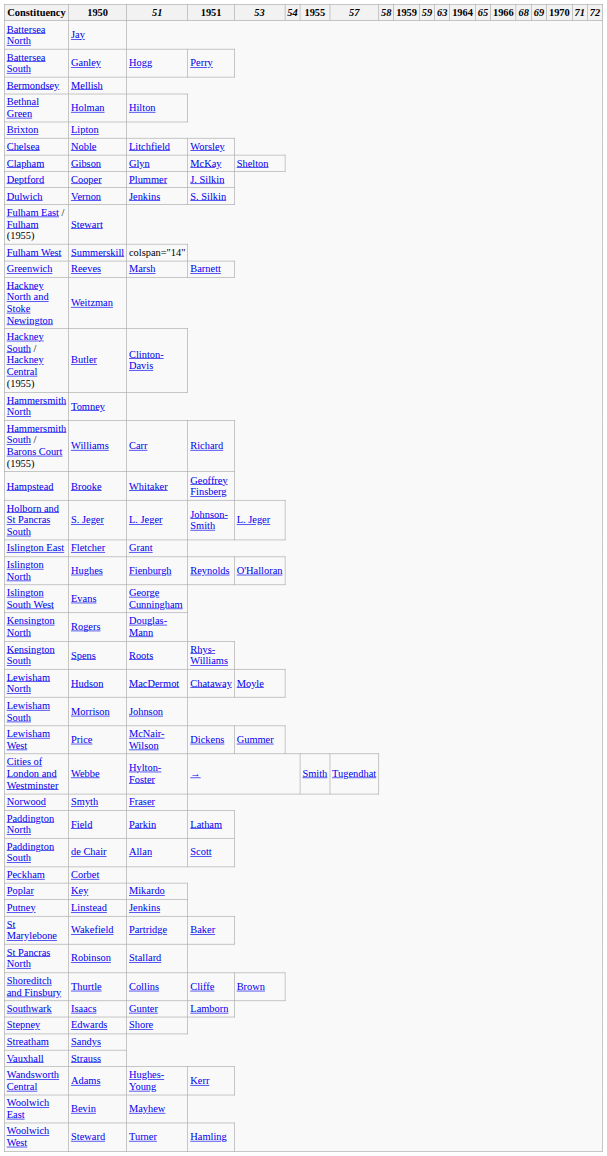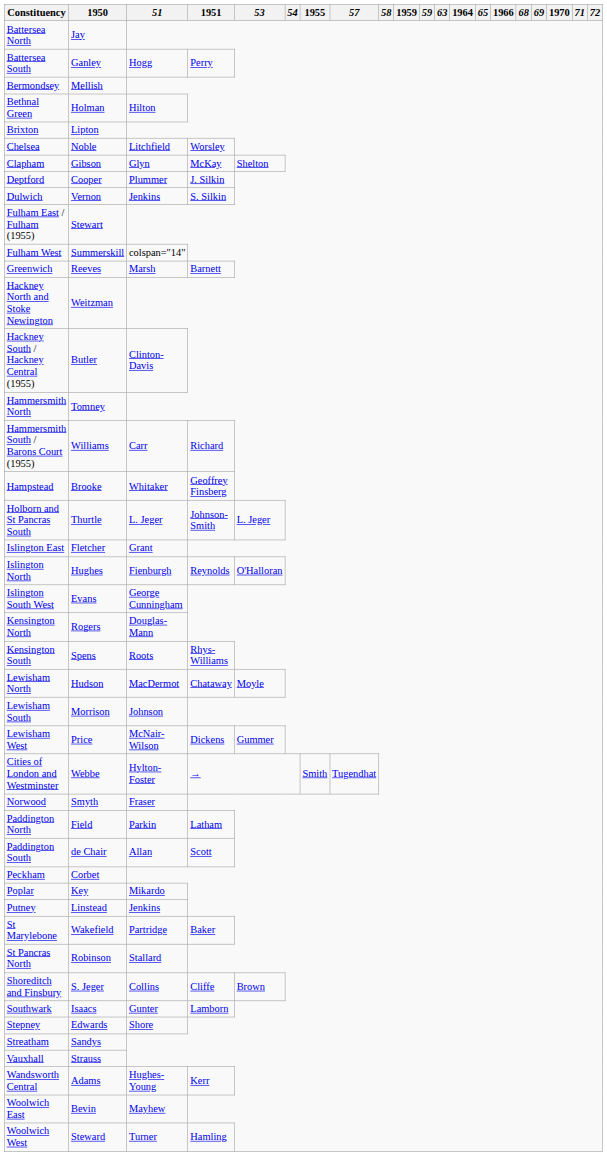(87, 520) S. Jeger -> (86, 520) Thurtle
(86, 986) Thurtle -> (87, 986) S. Jeger
